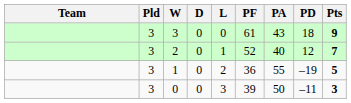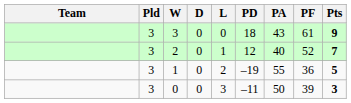columns swapped: (250, 13) <-> (308, 13)
